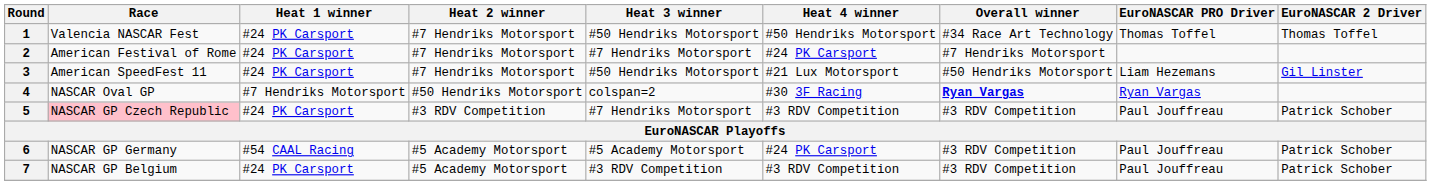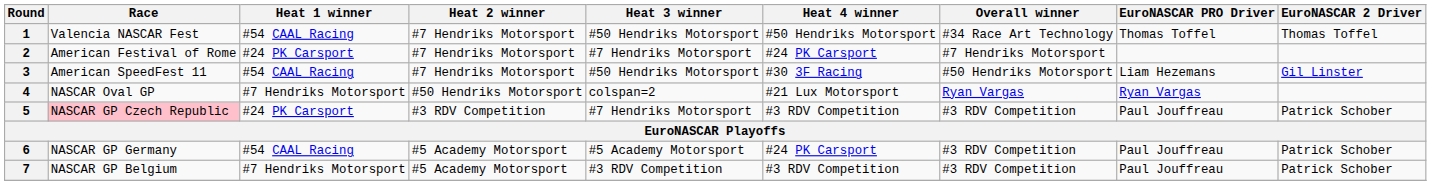(298, 34) #24 PK Carsport -> (298, 34) #54 CAAL Racing
(298, 73) #24 PK Carsport -> (298, 73) #54 CAAL Racing
(832, 73) #21 Lux Motorsport -> (814, 73) #30 3F Racing
(814, 92) #30 3F Racing -> (832, 92) #21 Lux Motorsport
(983, 92) bold -> (983, 92) normal
(298, 170) #24 PK Carsport -> (324, 170) #7 Hendriks Motorsport
